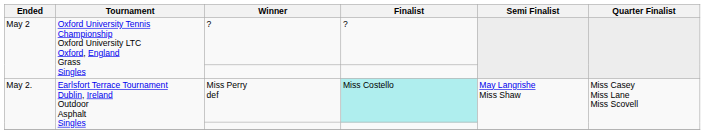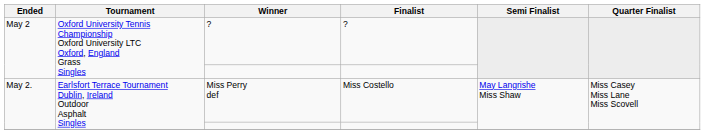(368, 85) paleturquoise background -> (368, 85) no background
